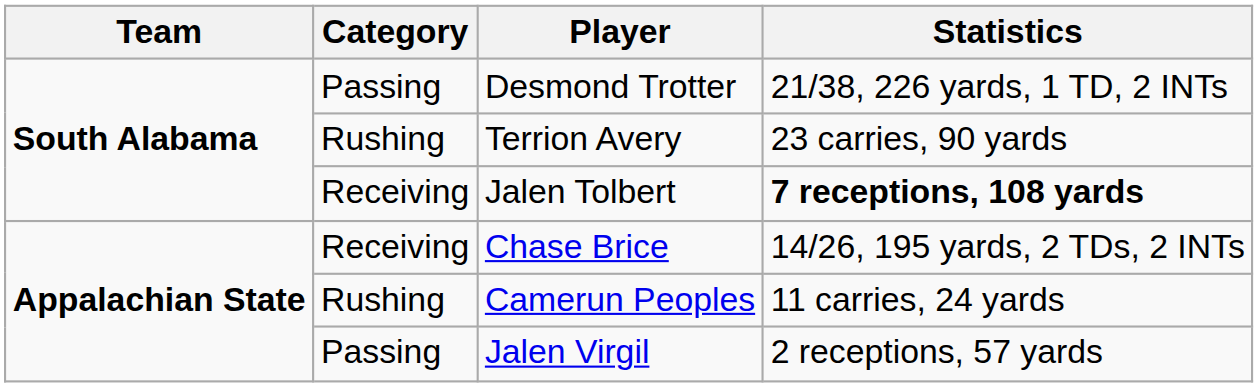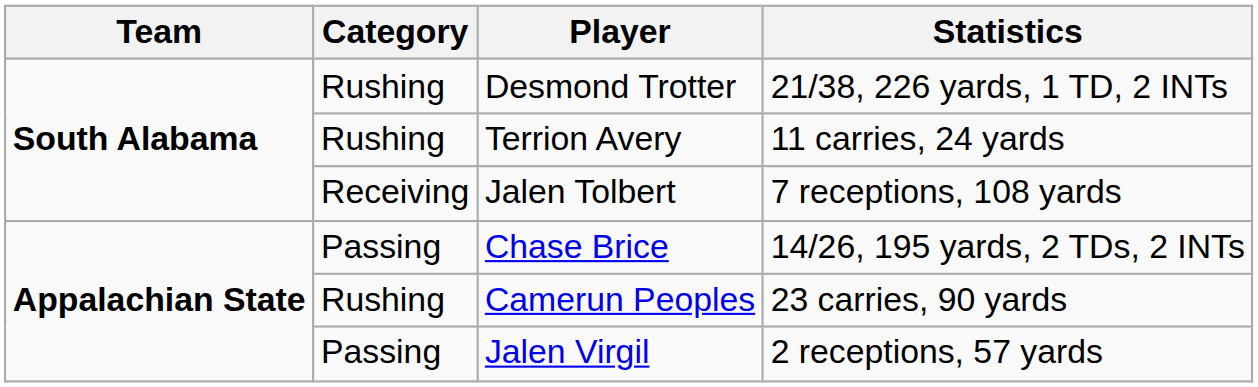(381, 85) Passing -> (383, 85) Rushing
(919, 139) 23 carries, 90 yards -> (918, 139) 11 carries, 24 yards
(957, 192) bold -> (946, 192) normal
(395, 246) Receiving -> (381, 246) Passing
(918, 299) 11 carries, 24 yards -> (919, 299) 23 carries, 90 yards
